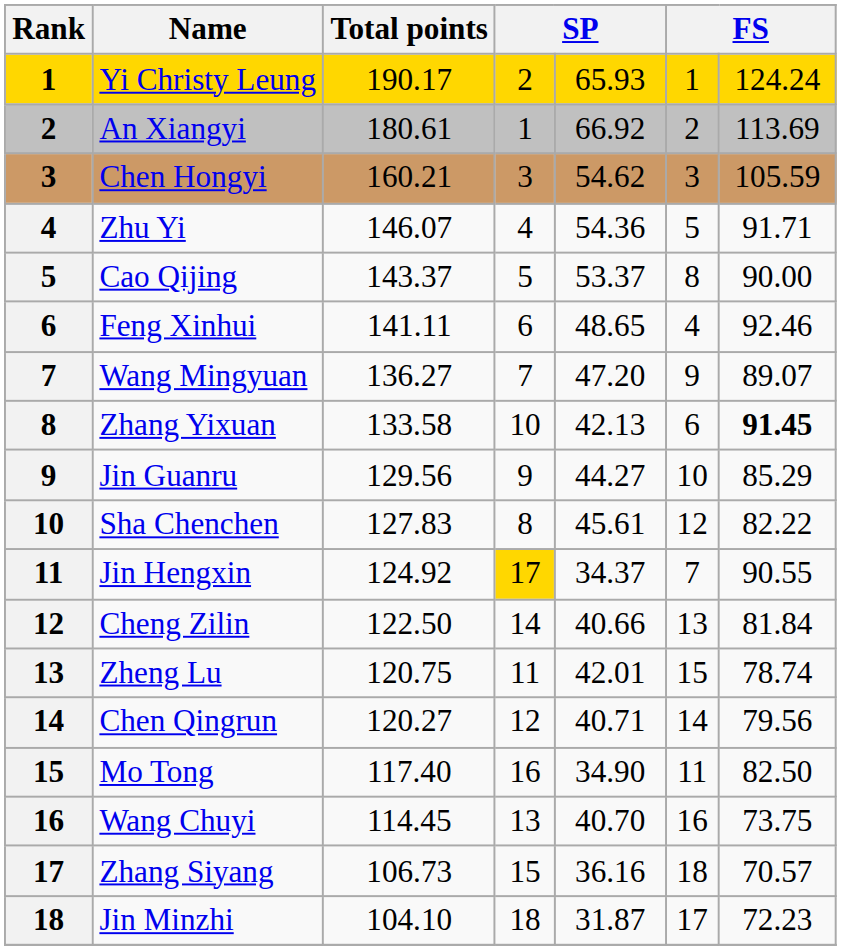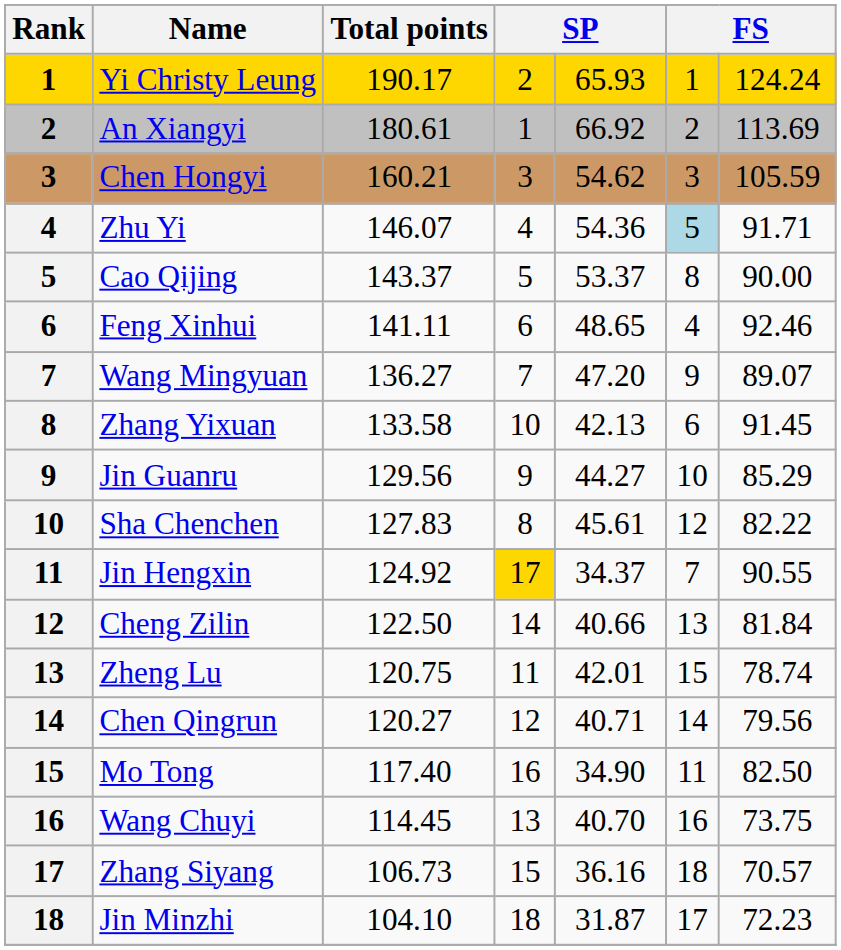(692, 227) no background -> (692, 227) lightblue background
(777, 425) bold -> (777, 425) normal
